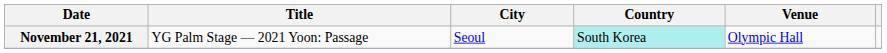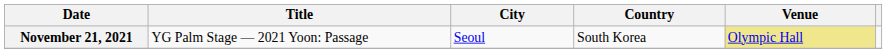(612, 37) paleturquoise background -> (612, 37) no background
(765, 37) no background -> (765, 37) khaki background
